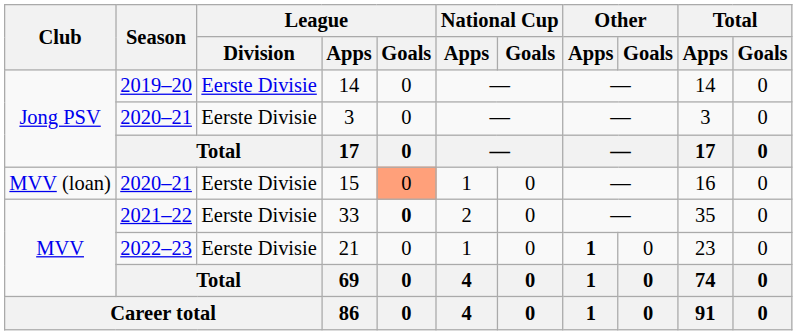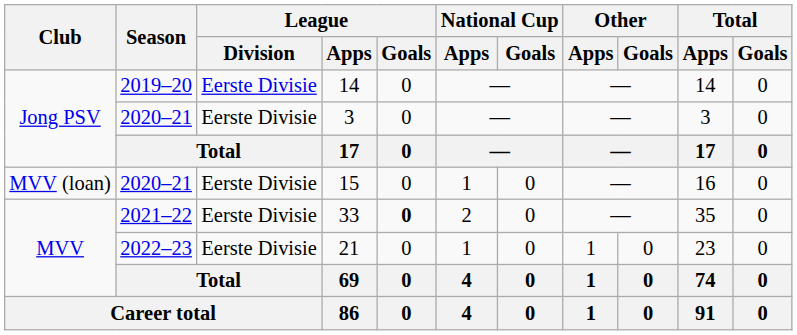(406, 183) lightsalmon background -> (406, 183) no background
(591, 248) bold -> (591, 248) normal
